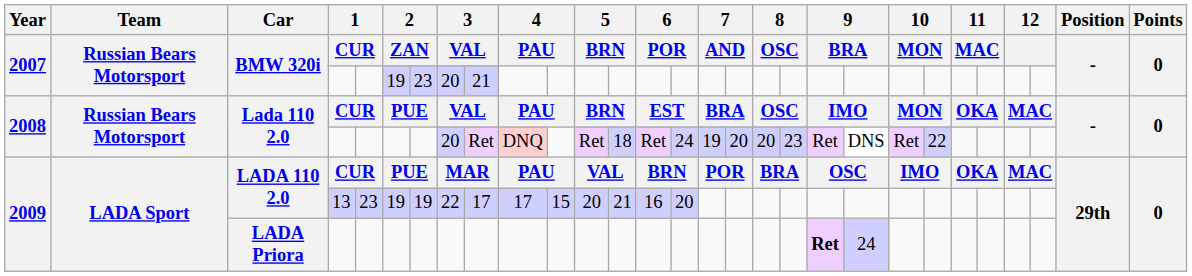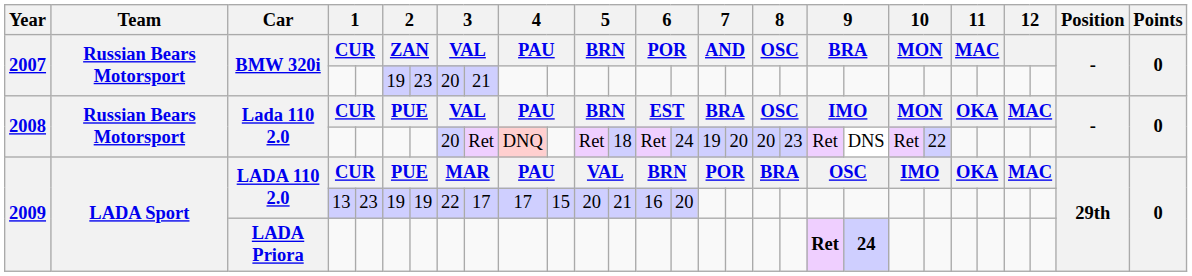(866, 243) normal -> (866, 243) bold
